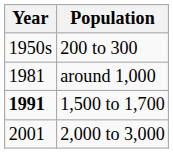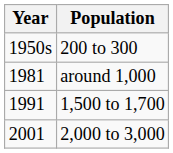(27, 104) bold -> (27, 104) normal
